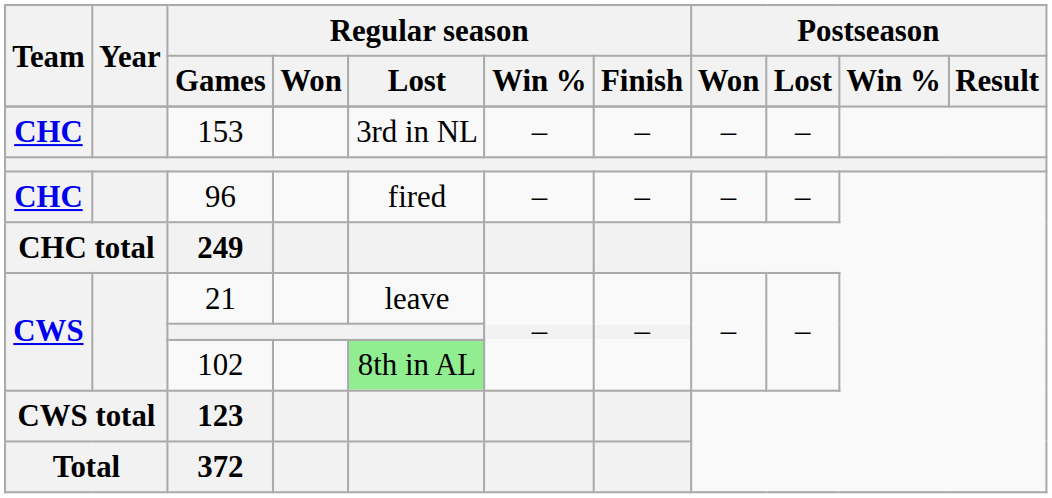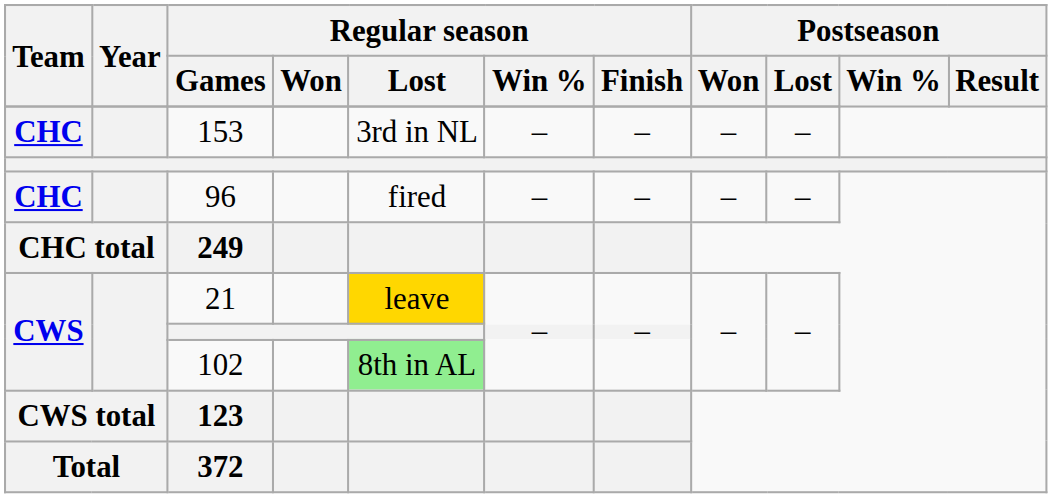(417, 298) no background -> (417, 298) gold background
